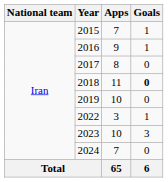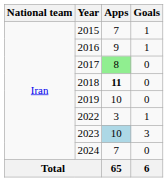(116, 64) no background -> (116, 64) lightgreen background
(116, 82) normal -> (116, 82) bold
(147, 82) bold -> (147, 82) normal
(116, 133) no background -> (116, 133) lightblue background
